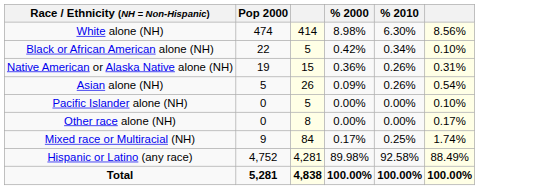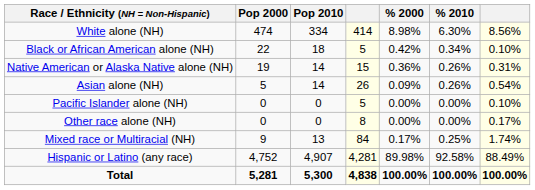+ column: (318, 13)
